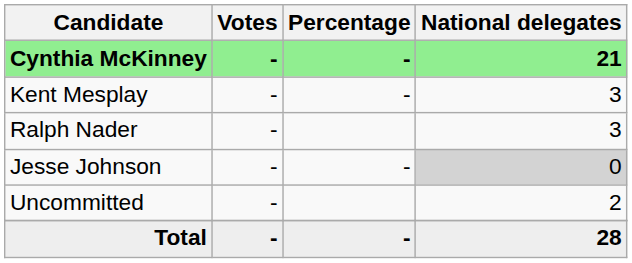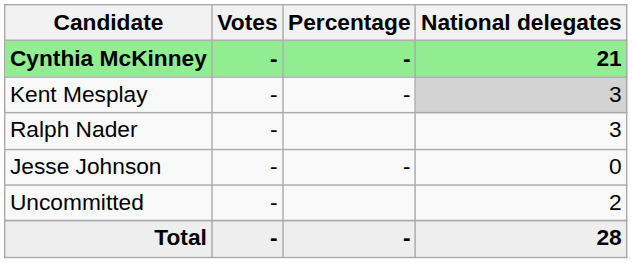(615, 94) no background -> (615, 94) lightgrey background
(615, 166) lightgrey background -> (615, 166) no background
